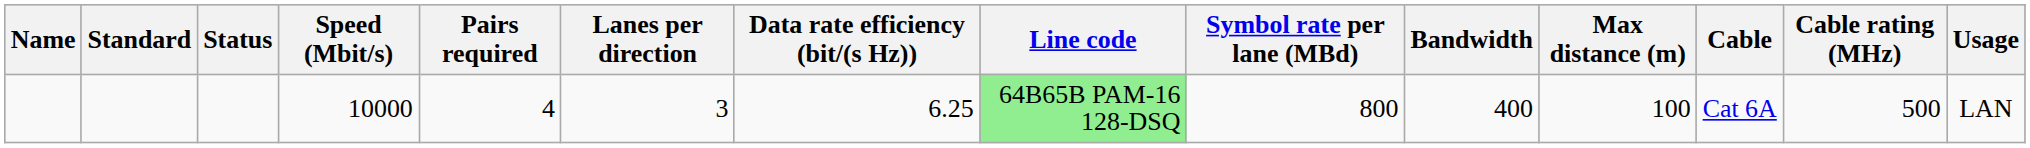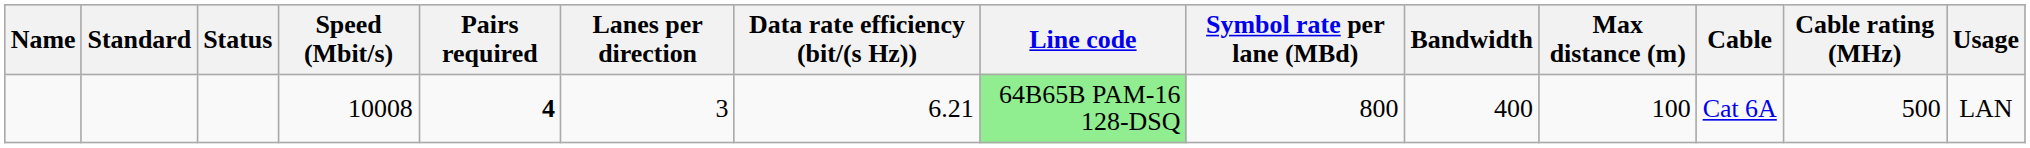(380, 108) 10000 -> (380, 108) 10008
(548, 108) normal -> (548, 108) bold
(951, 108) 6.25 -> (951, 108) 6.21
